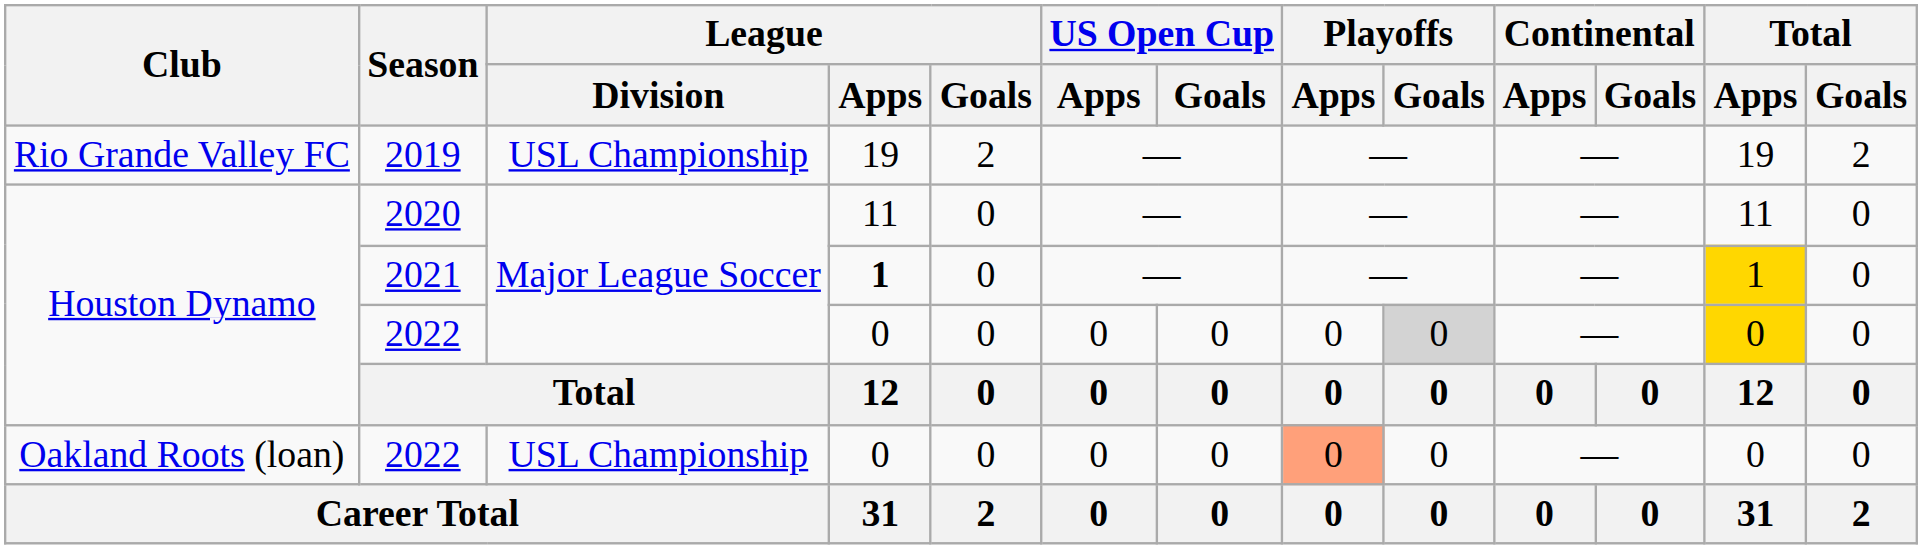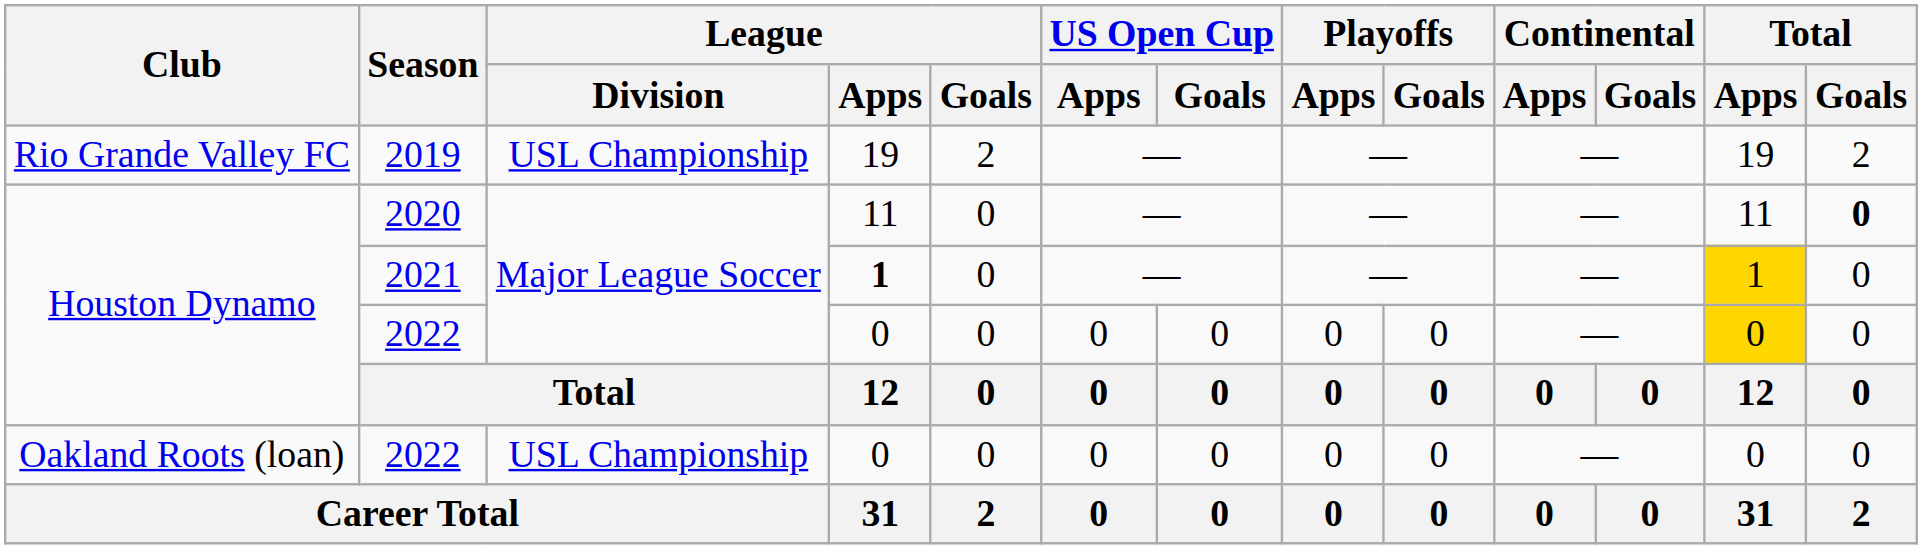(1861, 214) normal -> (1861, 214) bold
(1439, 333) lightgrey background -> (1439, 333) no background
(1333, 453) lightsalmon background -> (1333, 453) no background
